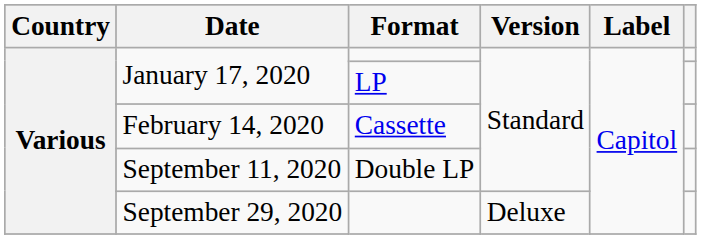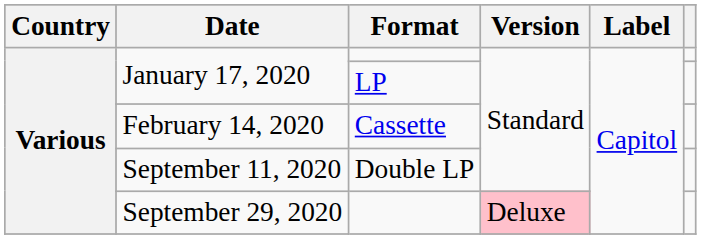(526, 212) no background -> (526, 212) pink background
